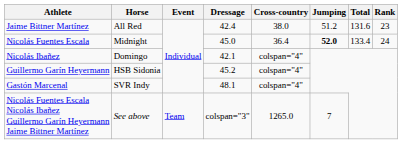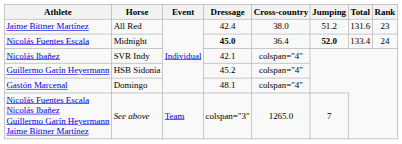(228, 41) normal -> (228, 41) bold
(131, 56) Domingo -> (132, 56) SVR Indy
(132, 85) SVR Indy -> (131, 85) Domingo
